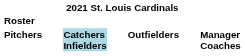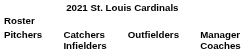(85, 40) lightblue background -> (85, 40) no background
